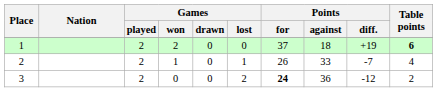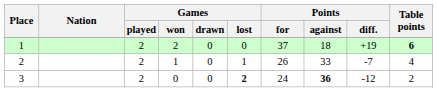(244, 78) normal -> (244, 78) bold
(283, 78) bold -> (283, 78) normal
(326, 78) normal -> (326, 78) bold
